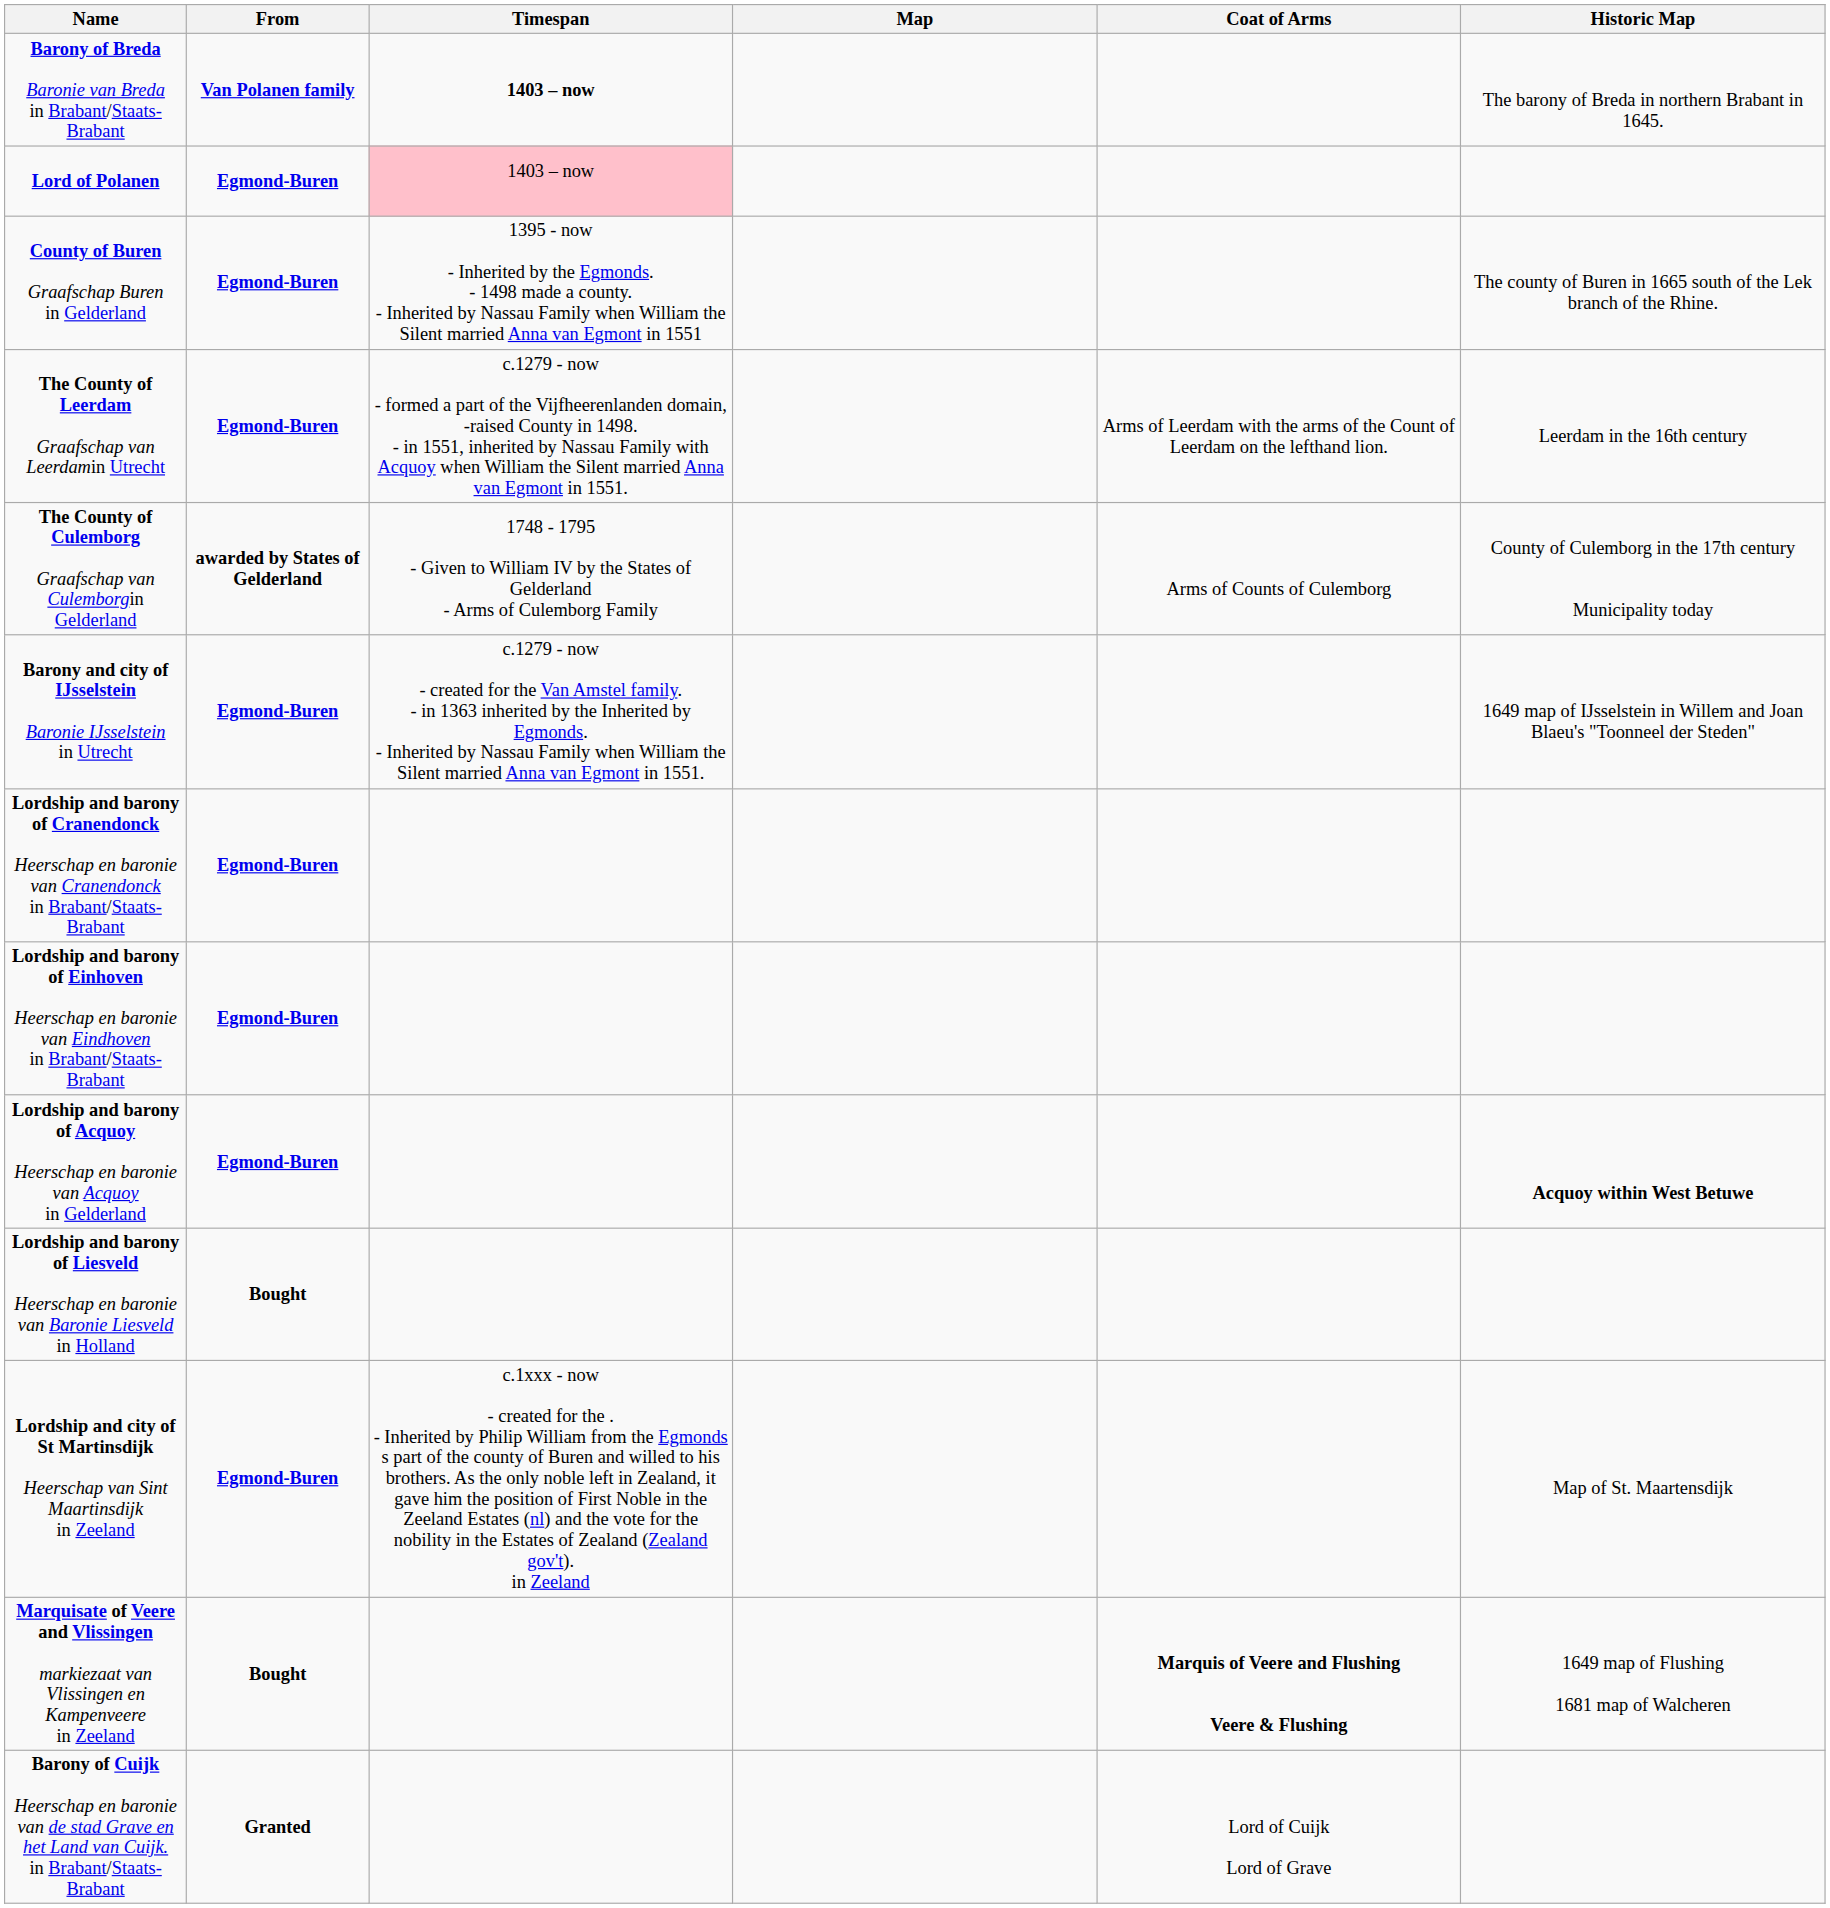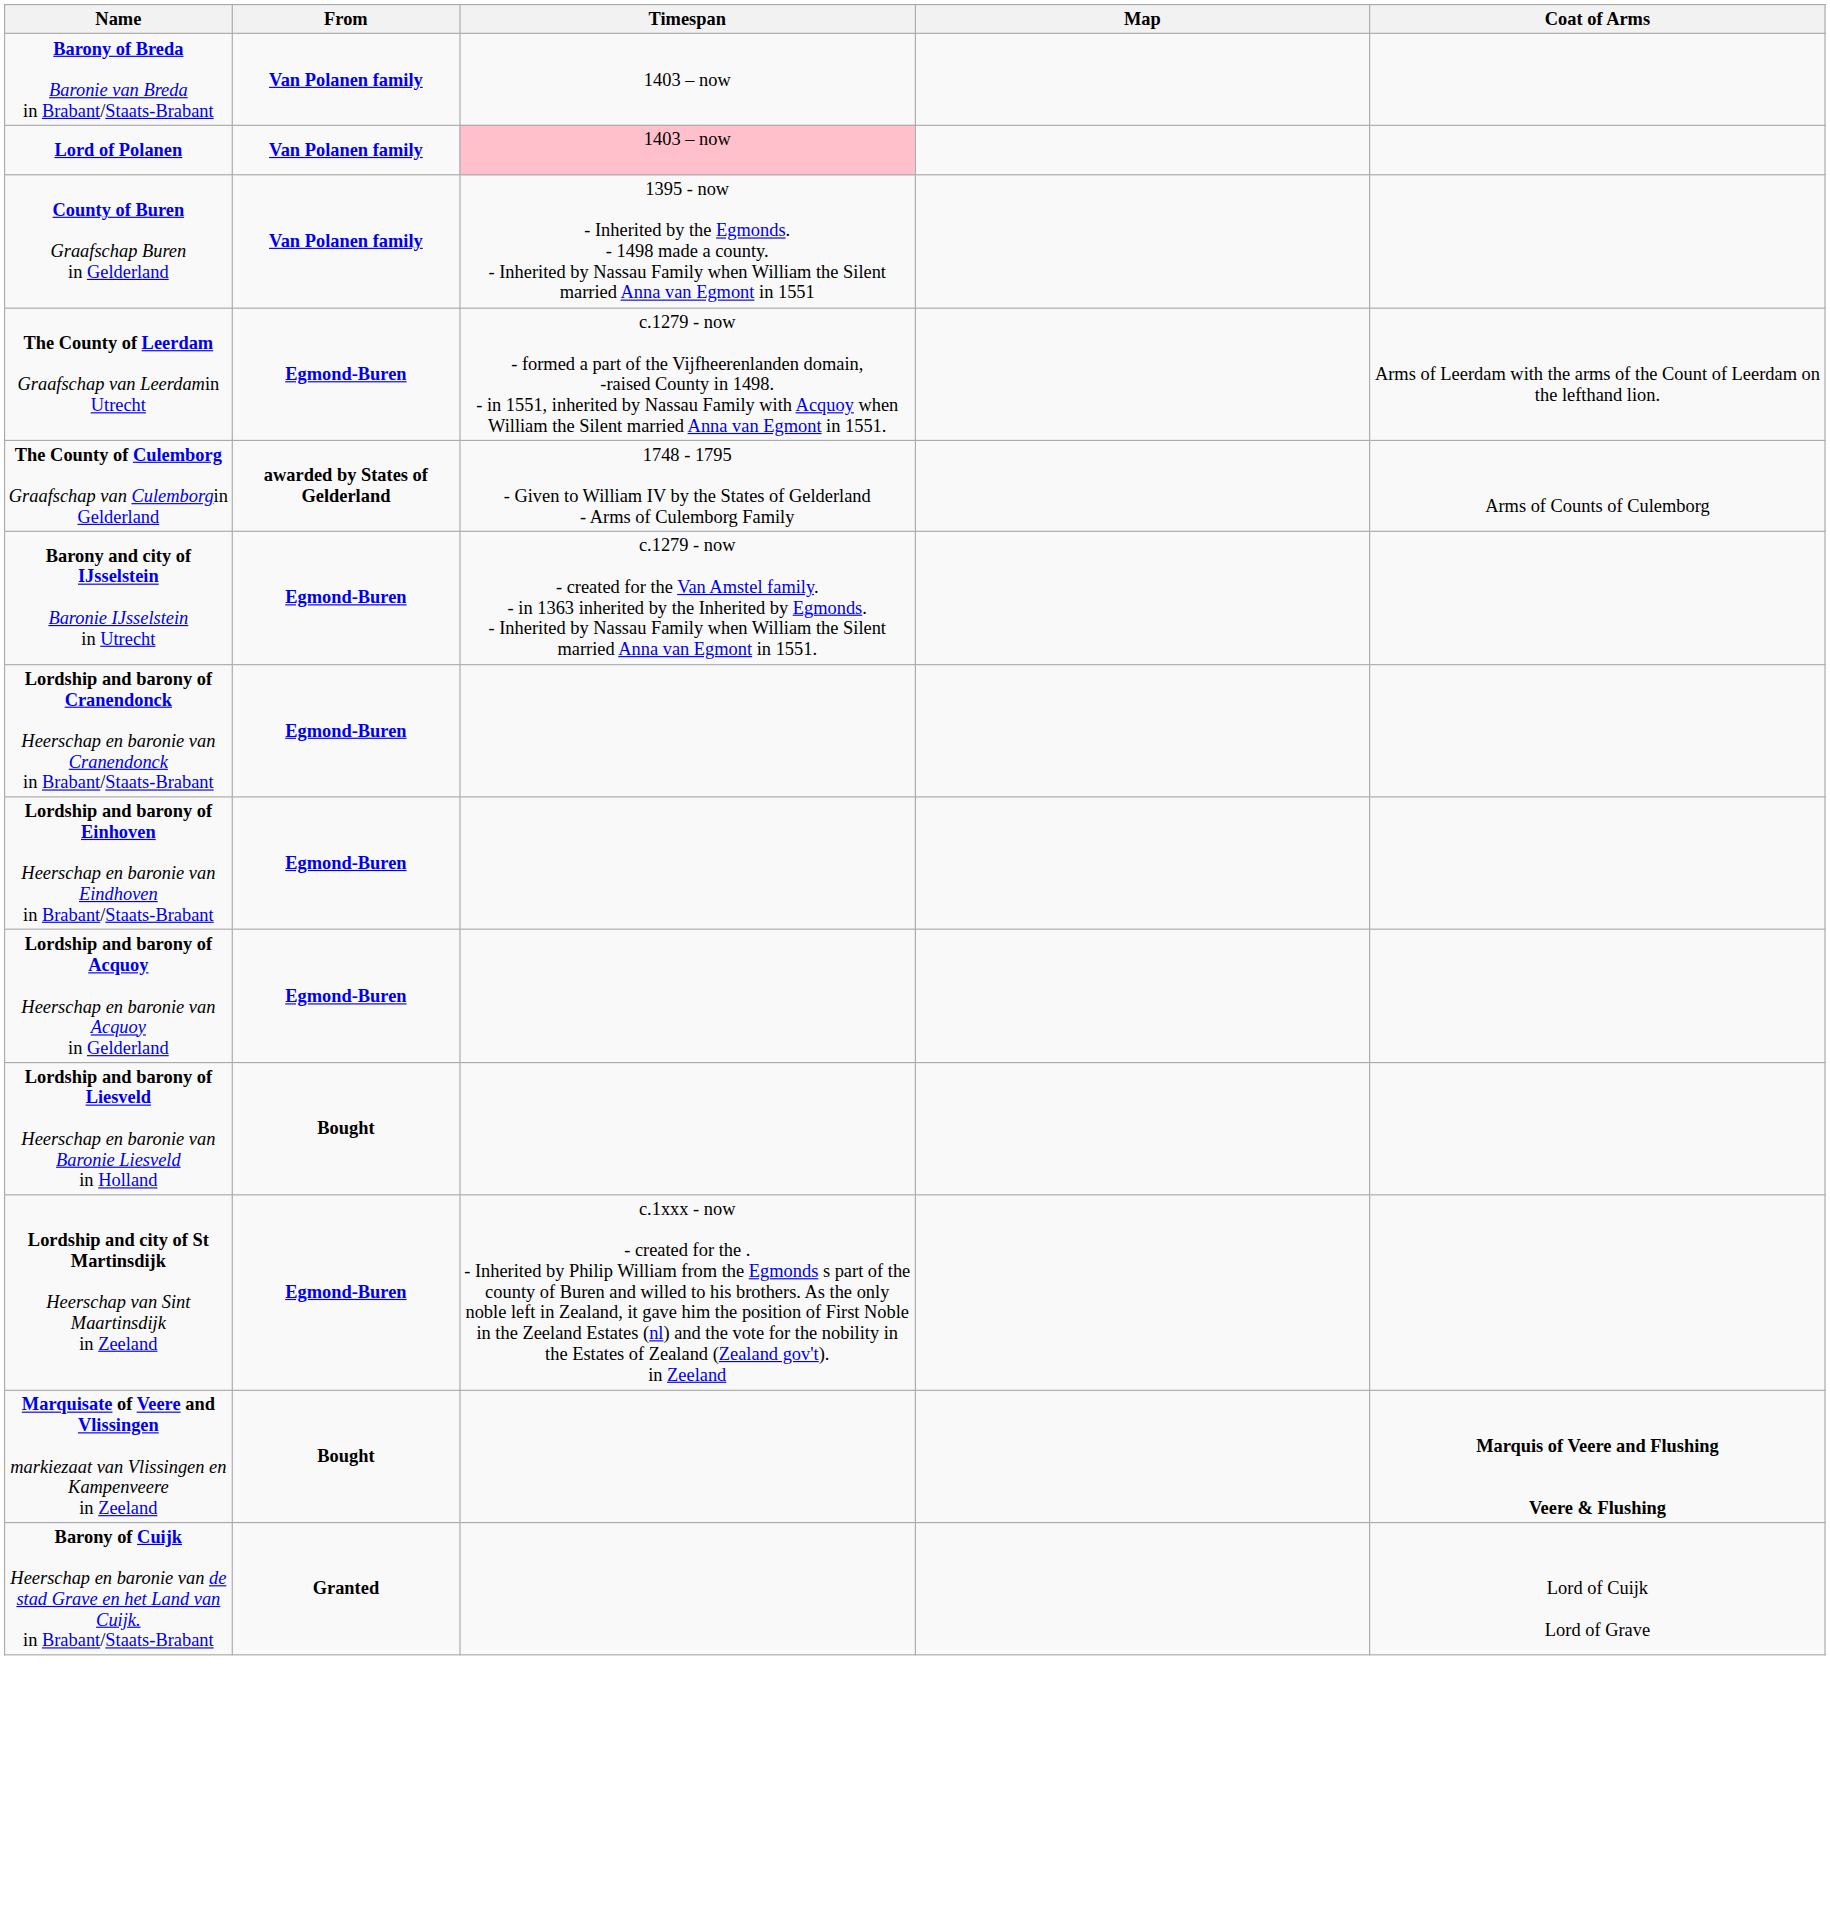- column: (1643, 19)
(551, 89) bold -> (687, 79) normal
(278, 180) Egmond-Buren -> (346, 149) Van Polanen family
(278, 282) Egmond-Buren -> (346, 241) Van Polanen family
